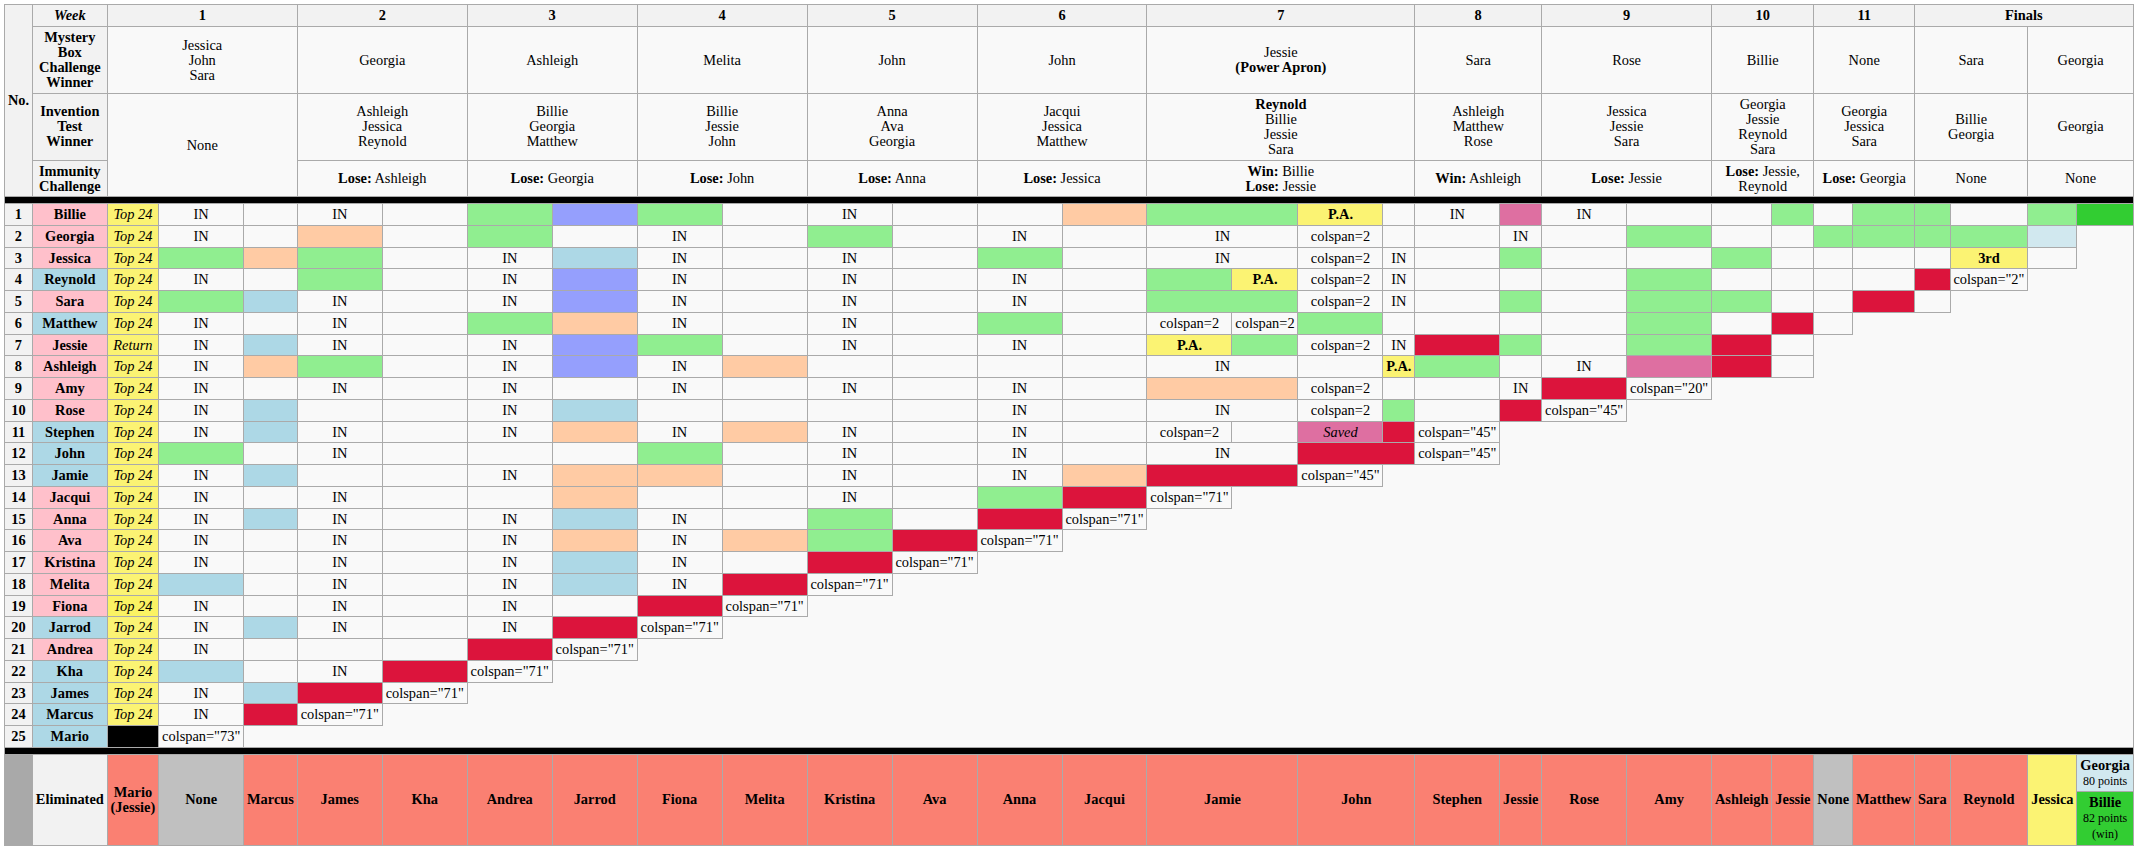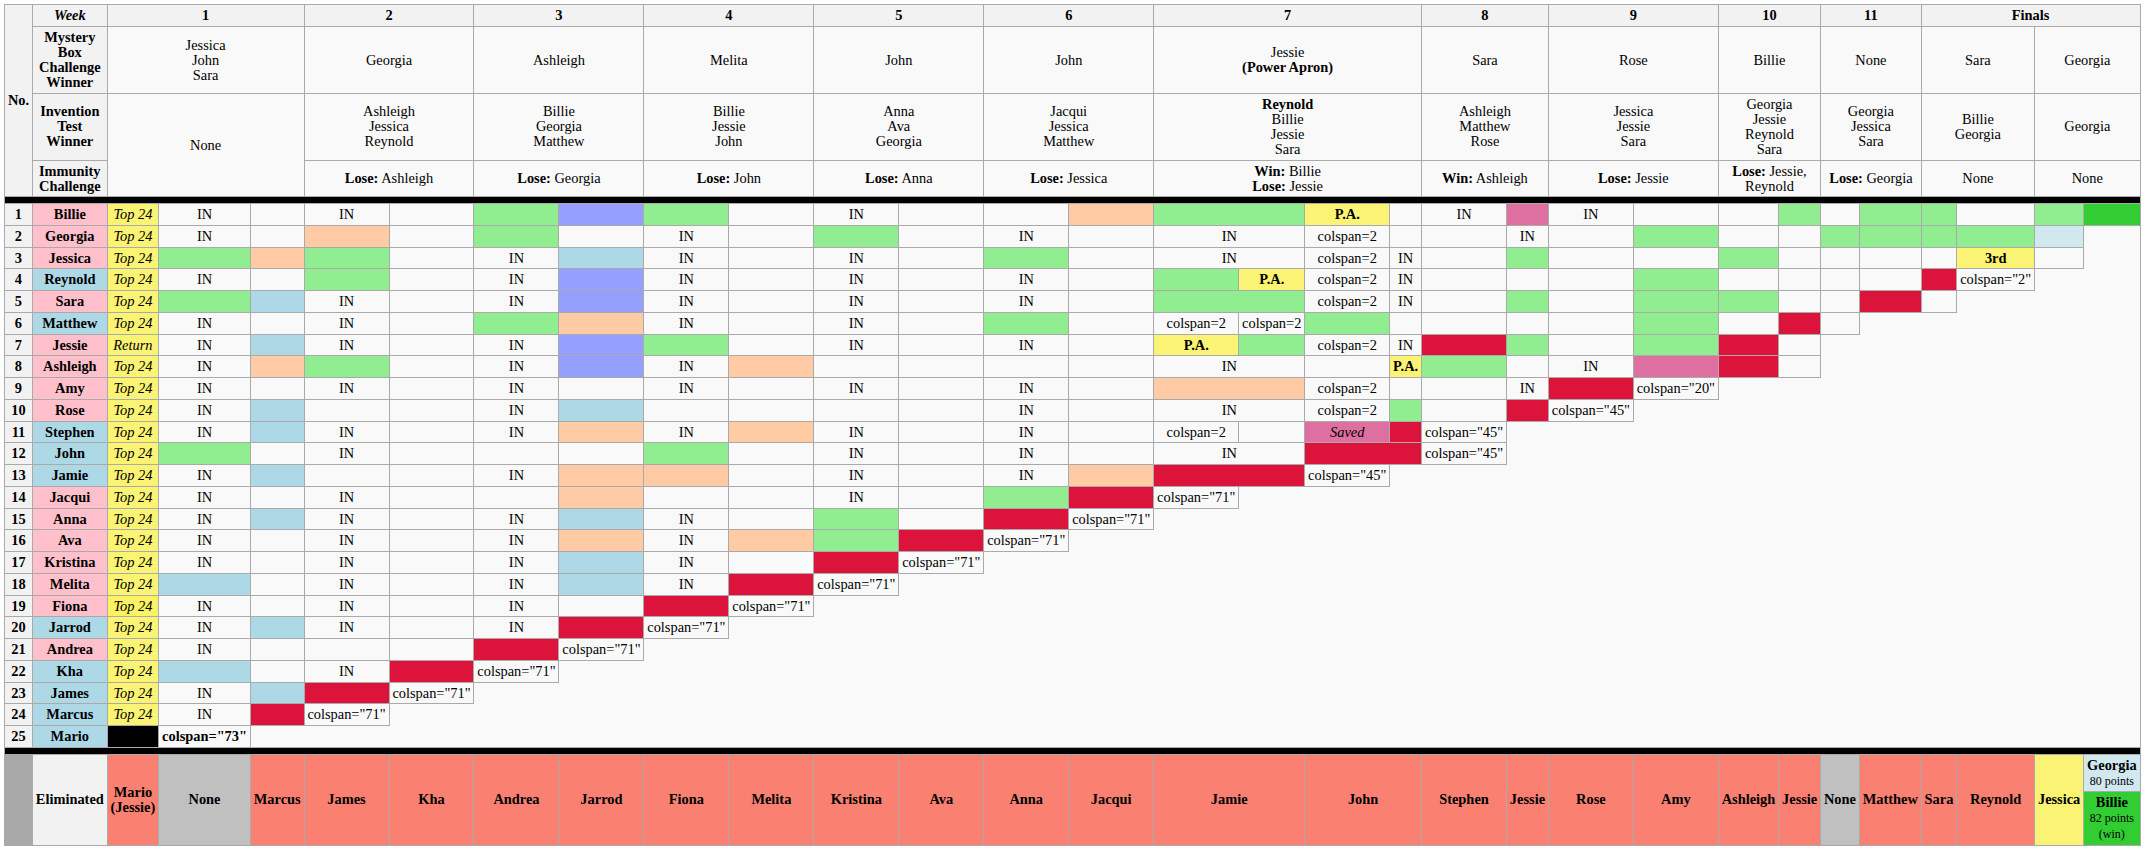(201, 736) normal -> (205, 736) bold
